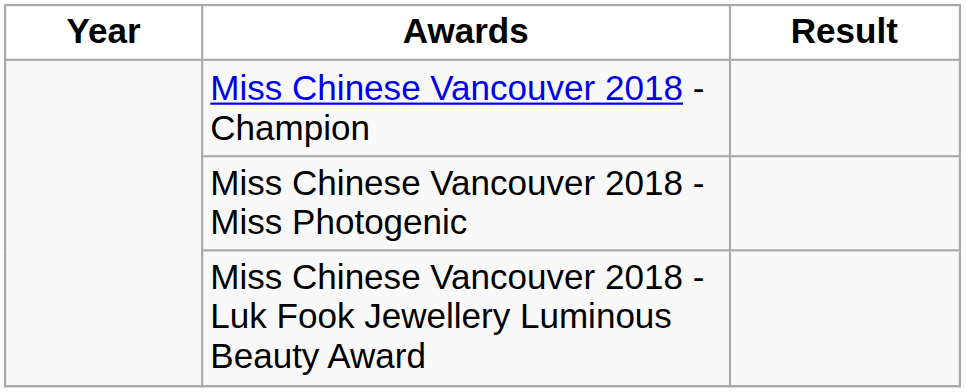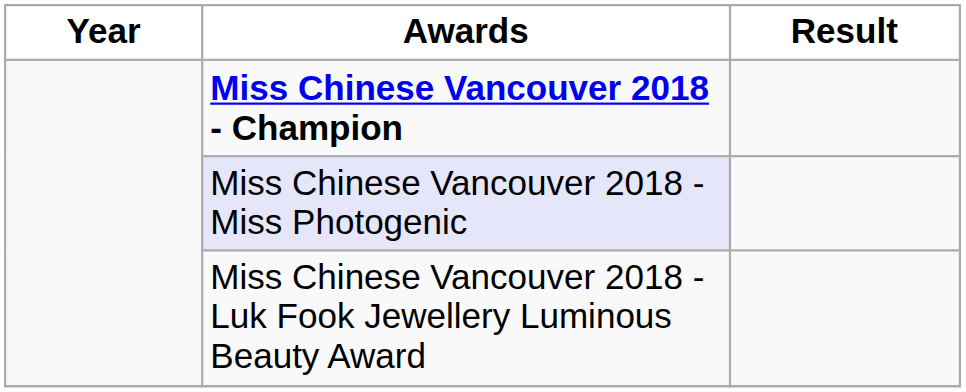(457, 107) normal -> (460, 107) bold
(457, 202) no background -> (457, 202) lavender background
